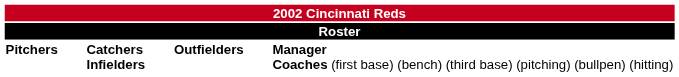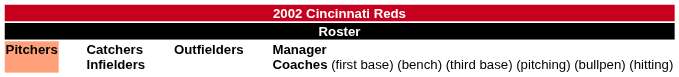(32, 50) no background -> (32, 50) lightsalmon background
